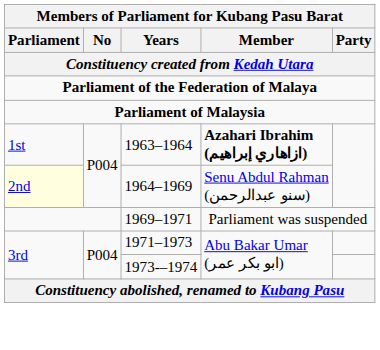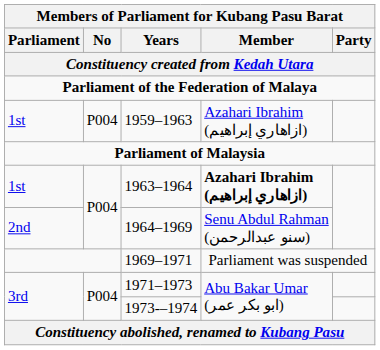+ row: (158, 120)
(19, 186) lightyellow background -> (19, 228) no background
